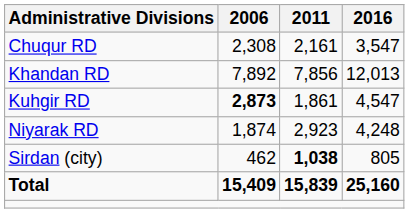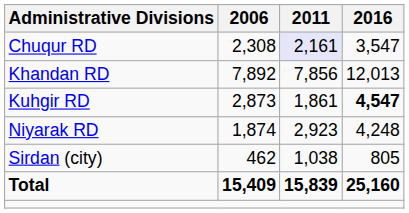(316, 46) no background -> (316, 46) lavender background
(254, 102) bold -> (254, 102) normal
(378, 102) normal -> (378, 102) bold
(316, 158) bold -> (316, 158) normal
